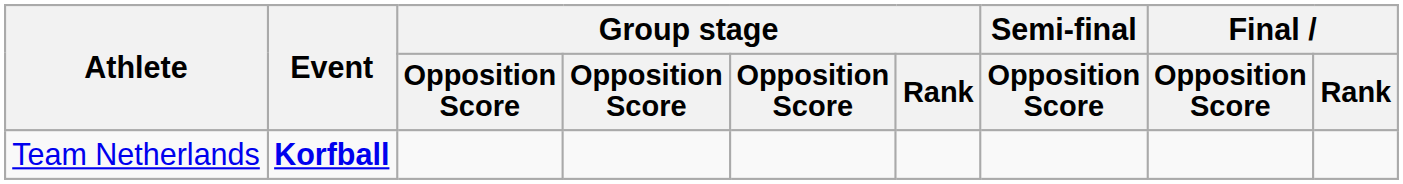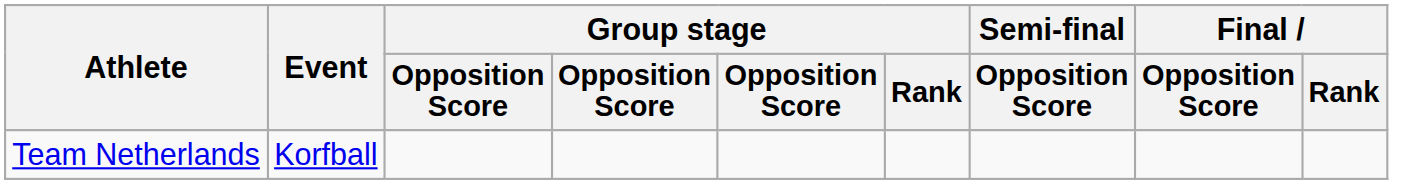(332, 155) bold -> (326, 155) normal
